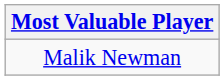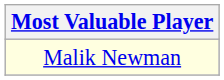(112, 57) no background -> (112, 57) lightyellow background
